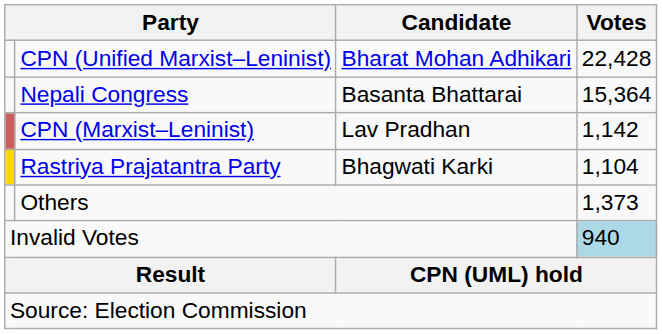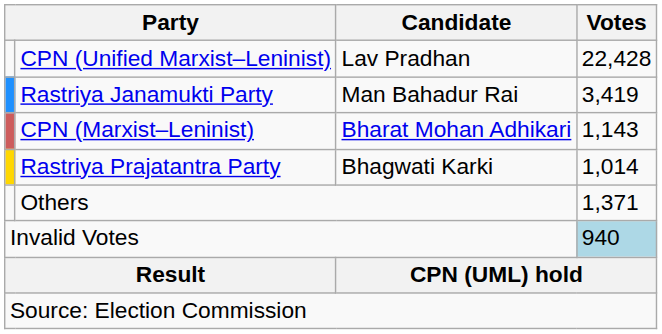(456, 58) Bharat Mohan Adhikari -> (406, 58) Lav Pradhan
- row: (104, 94)
+ row: (147, 94)
(406, 130) Lav Pradhan -> (456, 130) Bharat Mohan Adhikari
(610, 130) 1,142 -> (610, 130) 1,143
(610, 166) 1,104 -> (610, 166) 1,014
(610, 202) 1,373 -> (610, 202) 1,371
